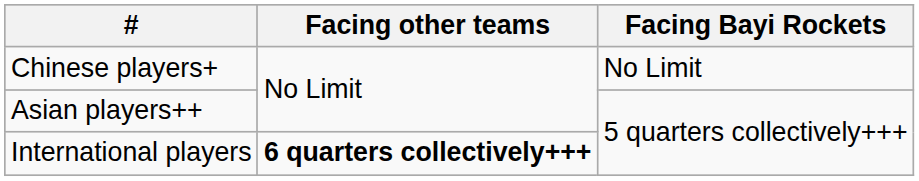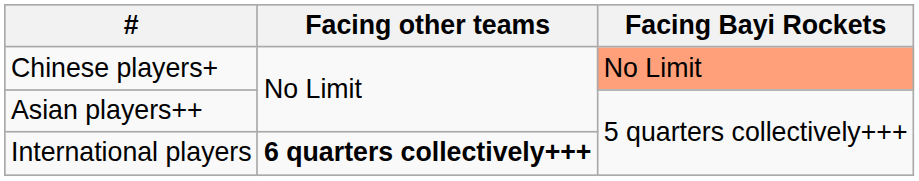(653, 68) no background -> (653, 68) lightsalmon background
